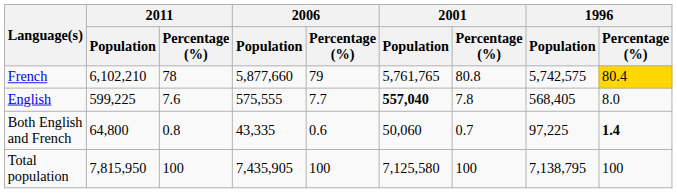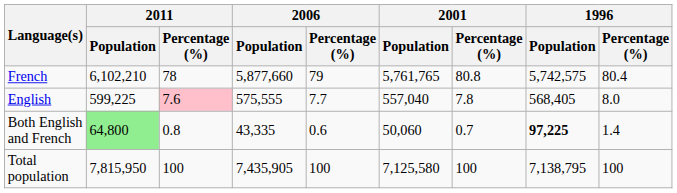(615, 76) gold background -> (615, 76) no background
(171, 99) no background -> (171, 99) pink background
(406, 99) bold -> (406, 99) normal
(109, 130) no background -> (109, 130) lightgreen background
(549, 130) normal -> (549, 130) bold
(611, 130) bold -> (611, 130) normal
